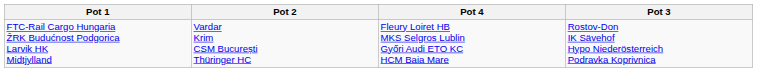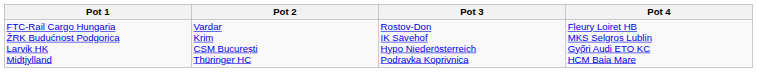columns swapped: (659, 12) <-> (472, 12)
